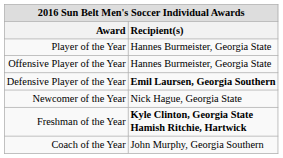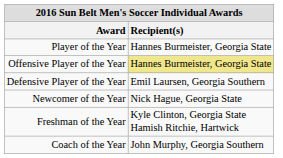(201, 64) no background -> (201, 64) khaki background
(203, 81) bold -> (198, 81) normal
(192, 122) bold -> (188, 122) normal
